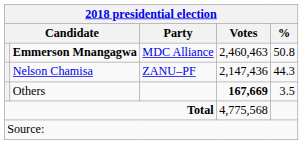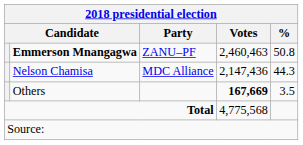(178, 52) MDC Alliance -> (169, 52) ZANU–PF
(169, 71) ZANU–PF -> (178, 71) MDC Alliance
